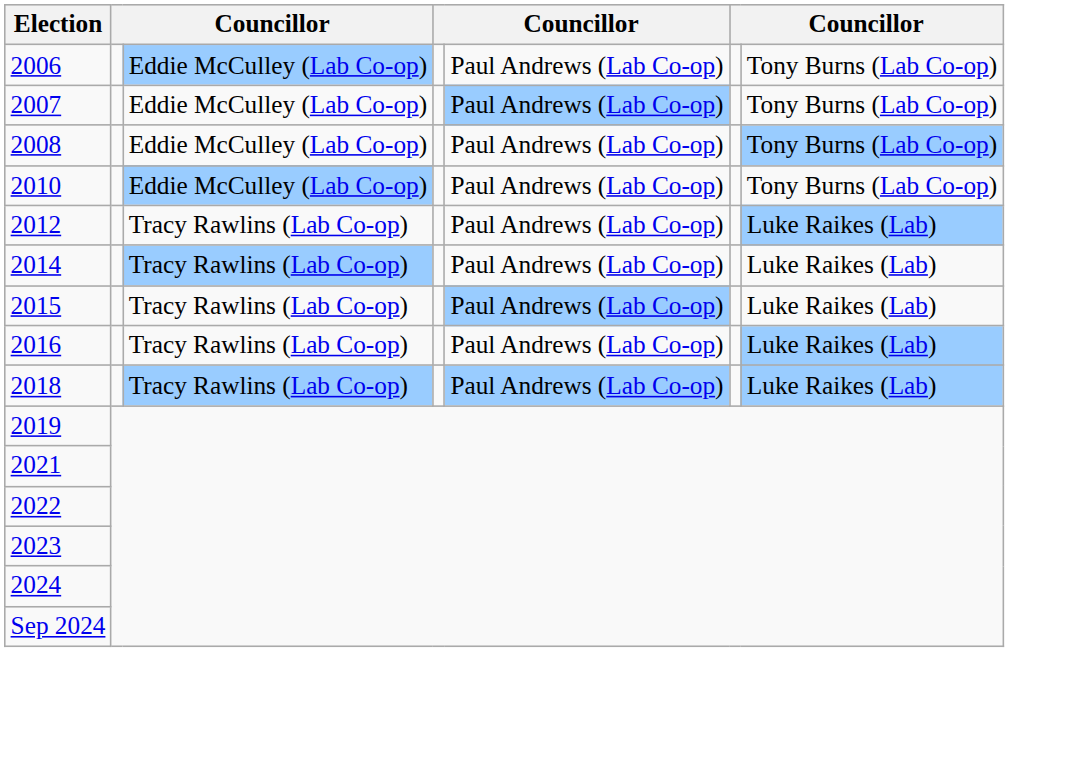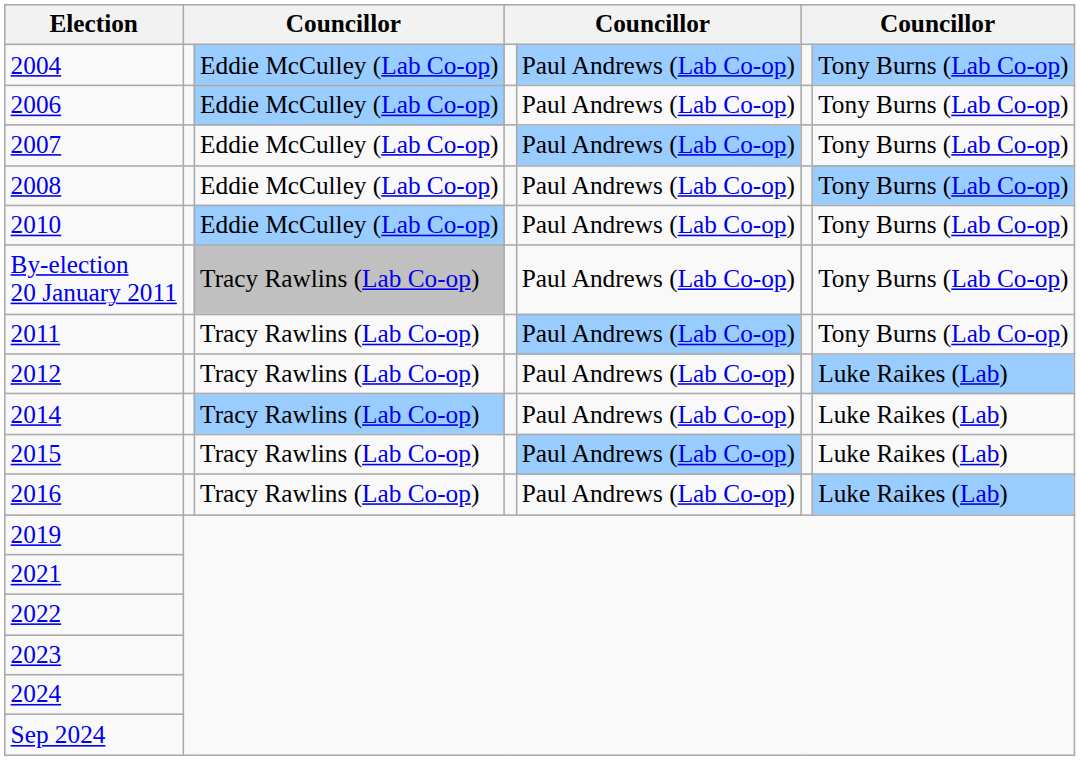+ row: (36, 64)
+ row: (94, 279)
+ row: (35, 333)
- row: (36, 385)
